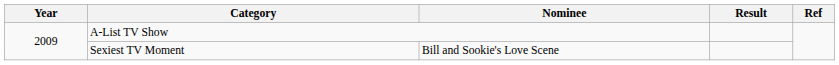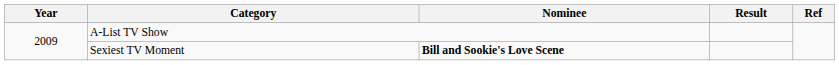(490, 50) normal -> (493, 50) bold
